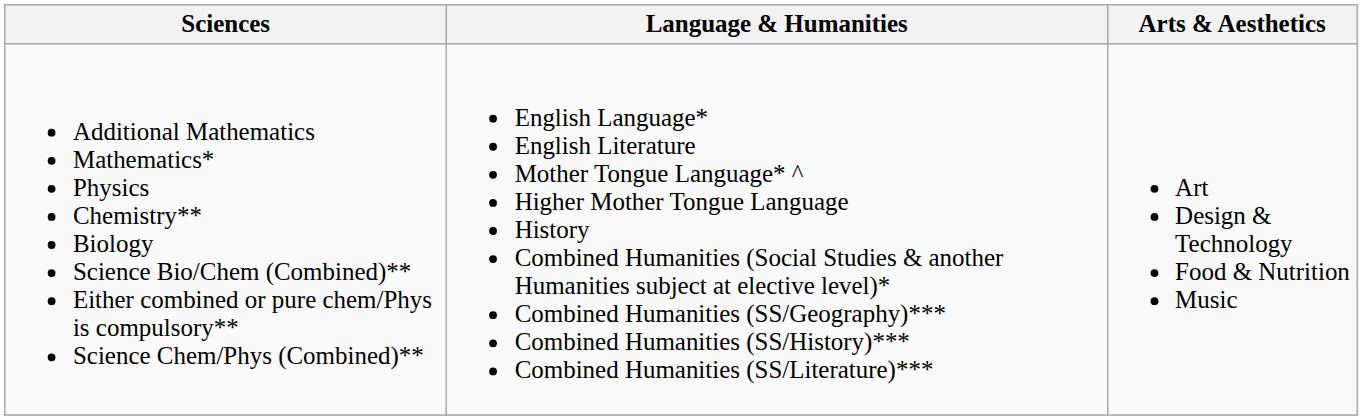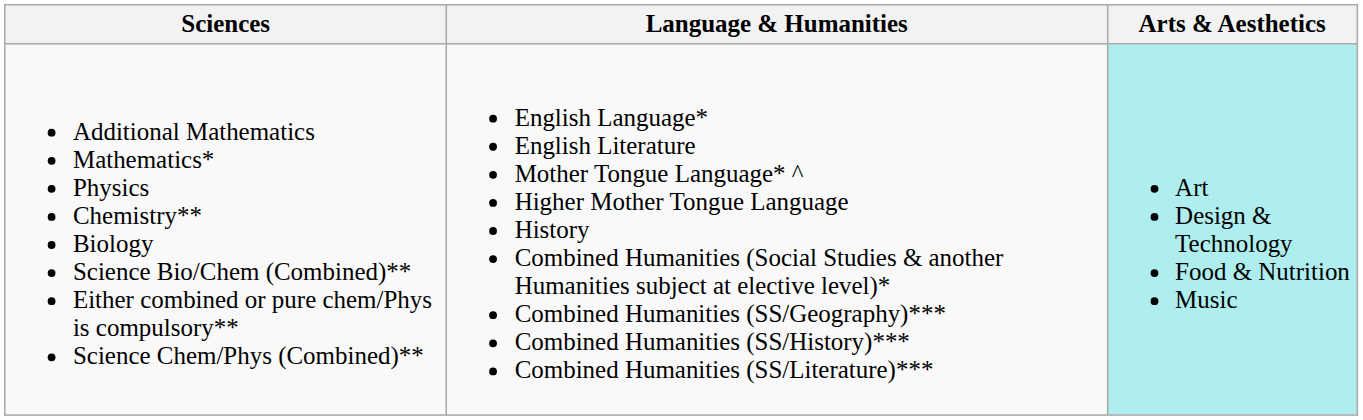(1232, 244) no background -> (1232, 244) paleturquoise background
